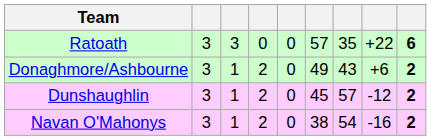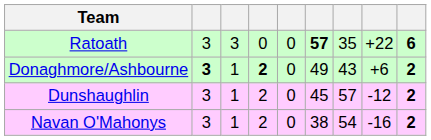(319, 43) normal -> (319, 43) bold
(206, 69) normal -> (206, 69) bold
(263, 69) normal -> (263, 69) bold
